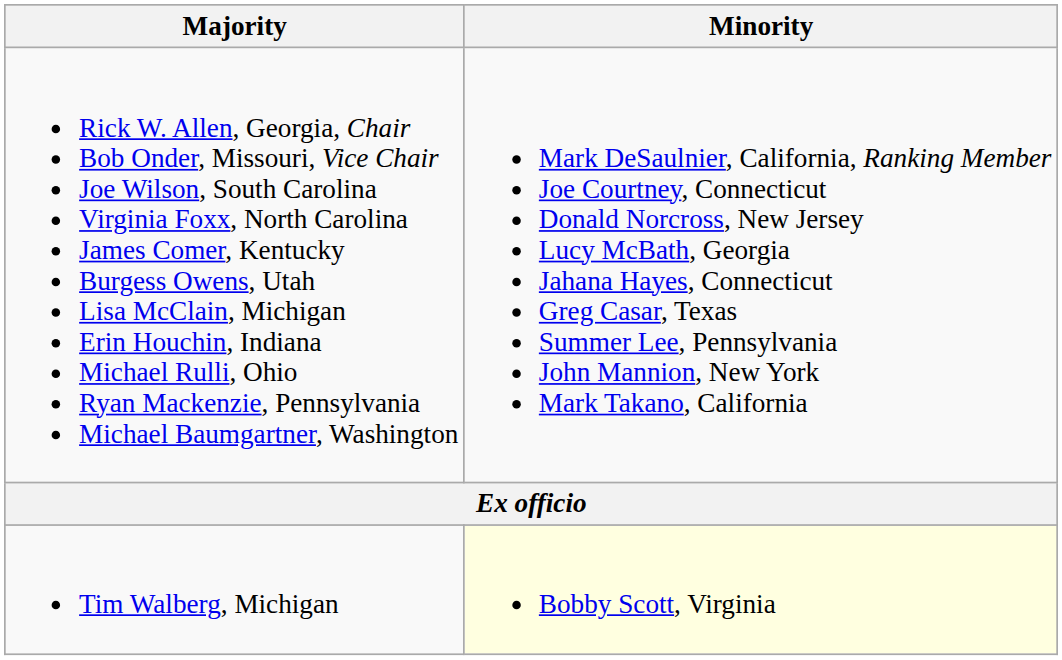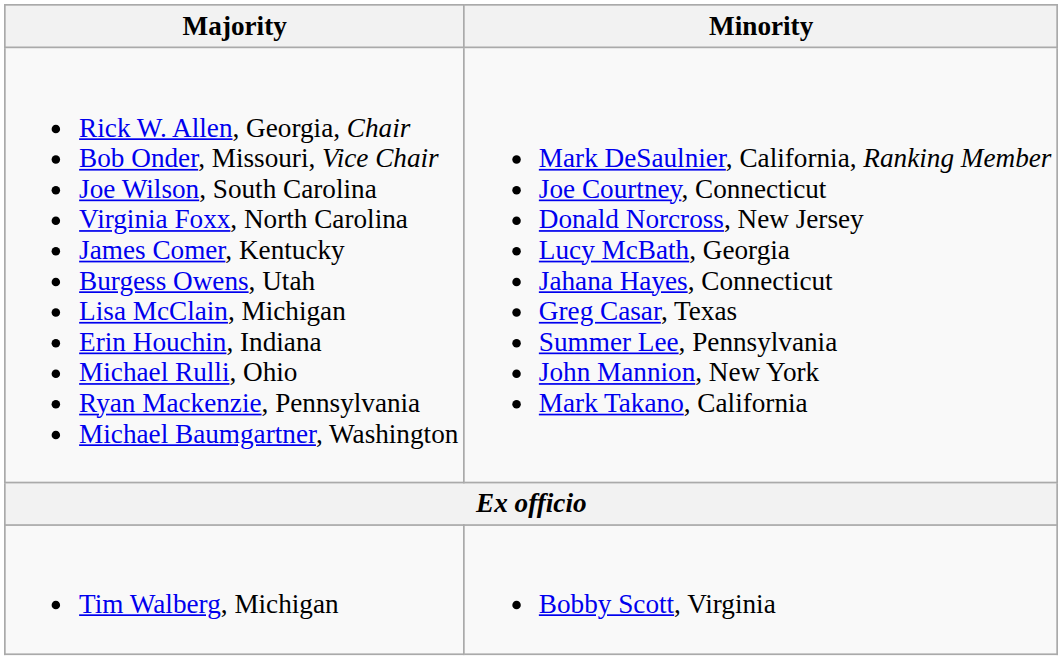(761, 605) lightyellow background -> (761, 605) no background
